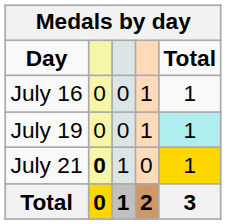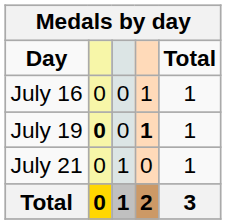(100, 130) normal -> (100, 130) bold
(146, 130) normal -> (146, 130) bold
(190, 130) paleturquoise background -> (190, 130) no background
(100, 166) bold -> (100, 166) normal
(190, 166) gold background -> (190, 166) no background
